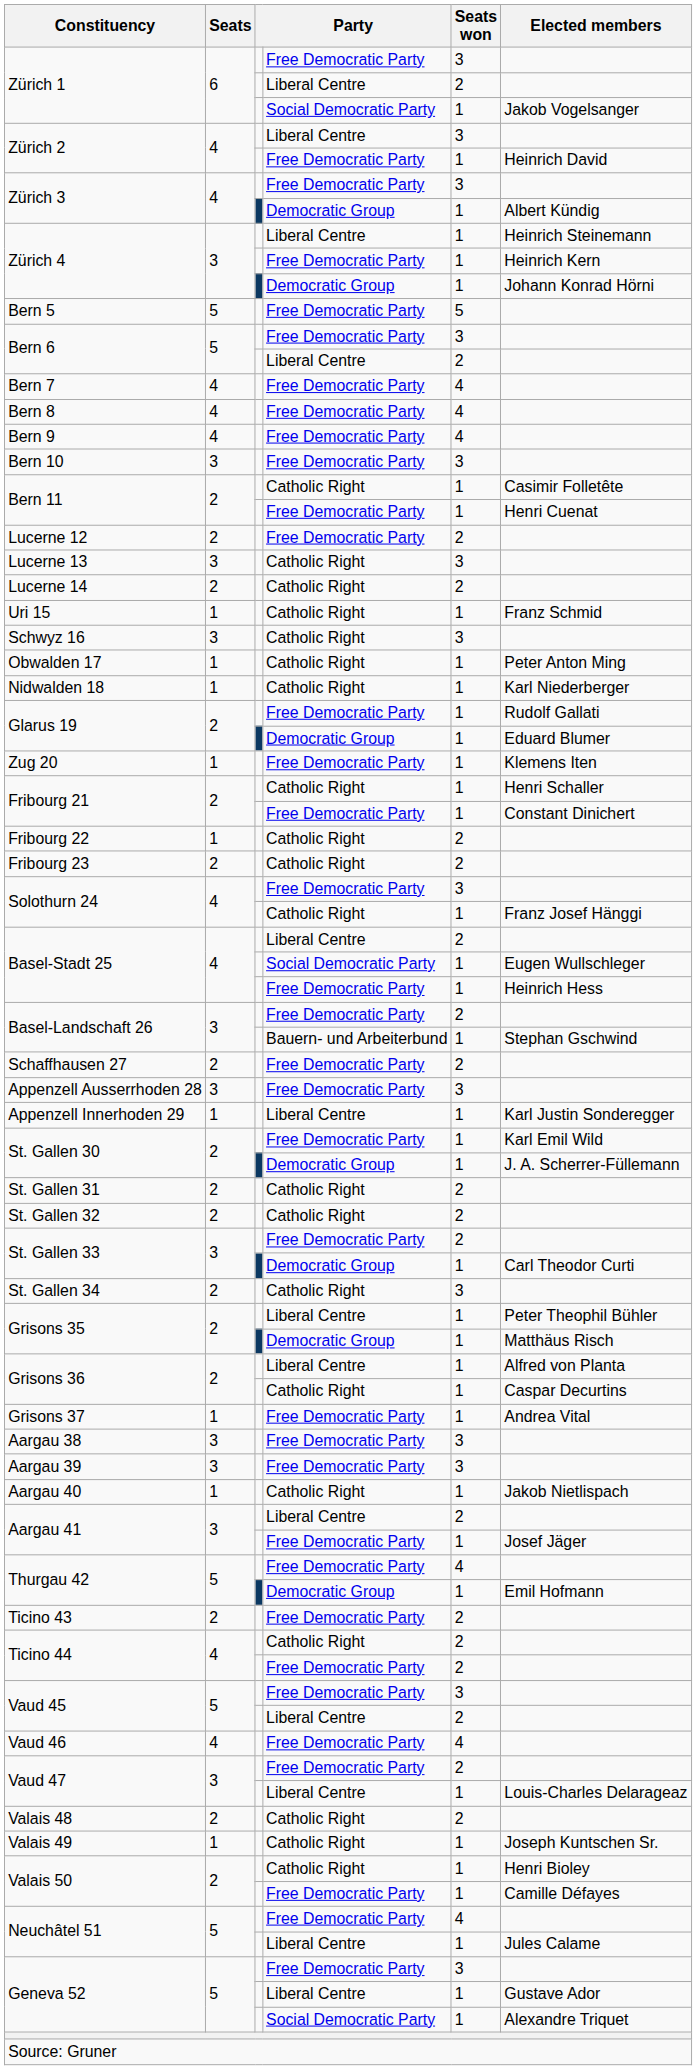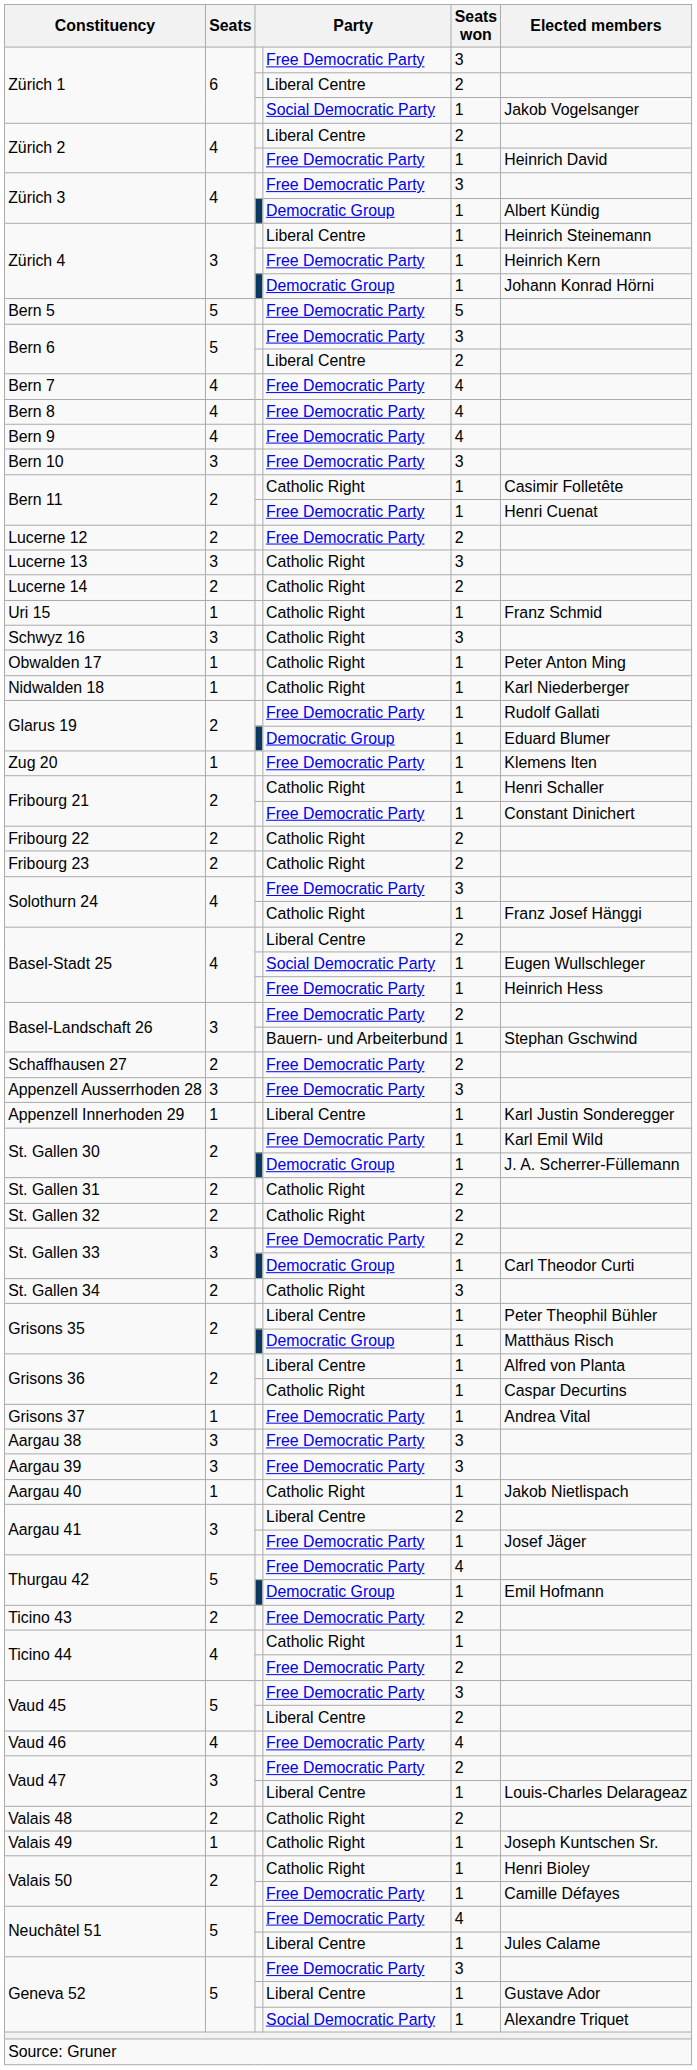(459, 135) 3 -> (459, 135) 2
(214, 838) 1 -> (214, 838) 2
(459, 1642) 2 -> (459, 1642) 1
